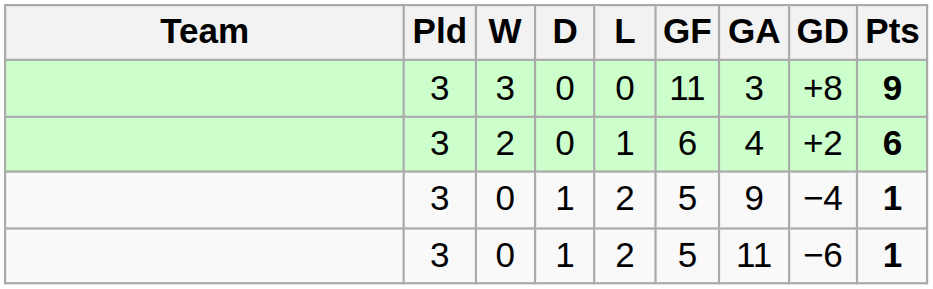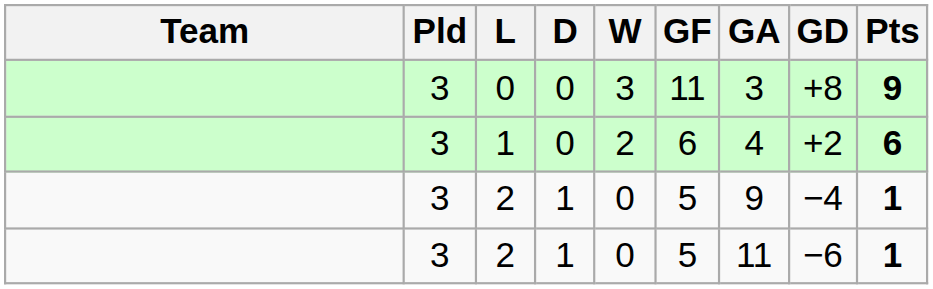columns swapped: (505, 32) <-> (625, 32)
